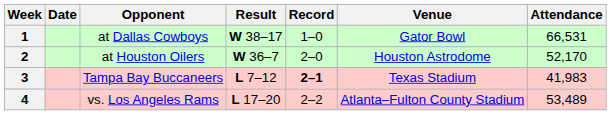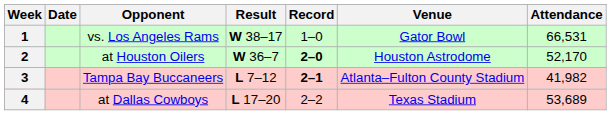(153, 36) at Dallas Cowboys -> (153, 36) vs. Los Angeles Rams
(311, 57) normal -> (311, 57) bold
(432, 78) Texas Stadium -> (432, 78) Atlanta–Fulton County Stadium
(567, 78) 41,983 -> (567, 78) 41,982
(153, 99) vs. Los Angeles Rams -> (153, 99) at Dallas Cowboys
(432, 99) Atlanta–Fulton County Stadium -> (432, 99) Texas Stadium
(567, 99) 53,489 -> (567, 99) 53,689
